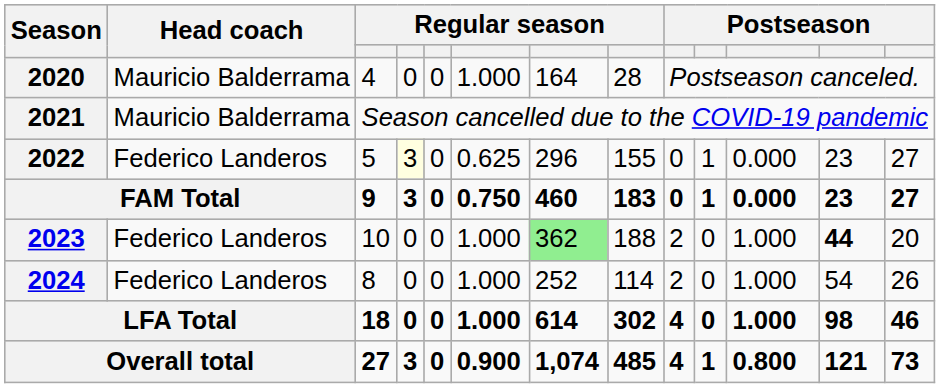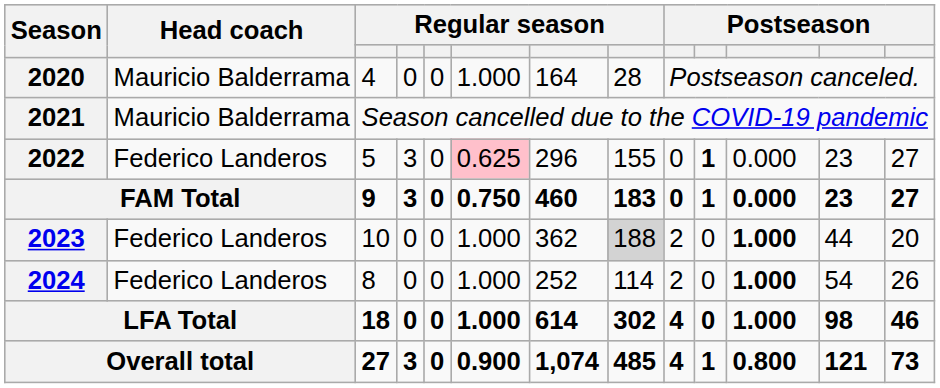(410, 158) lightyellow background -> (410, 158) no background
(489, 158) no background -> (489, 158) pink background
(708, 158) normal -> (708, 158) bold
(556, 239) lightgreen background -> (556, 239) no background
(635, 239) no background -> (635, 239) lightgrey background
(765, 239) normal -> (765, 239) bold
(839, 239) bold -> (839, 239) normal
(765, 280) normal -> (765, 280) bold
